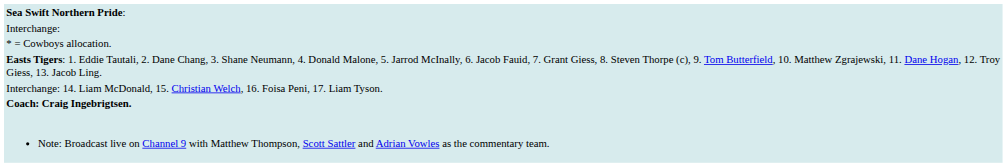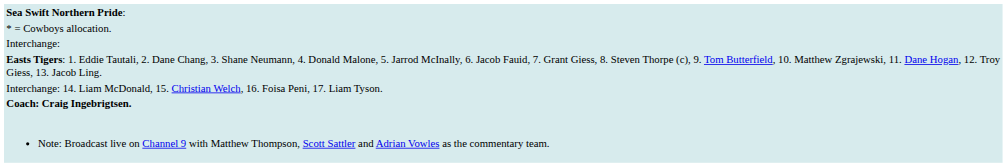(33, 28) Interchange: -> (59, 28) * = Cowboys allocation.
(59, 44) * = Cowboys allocation. -> (33, 44) Interchange:
